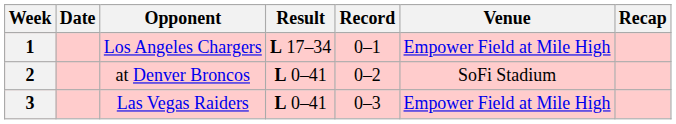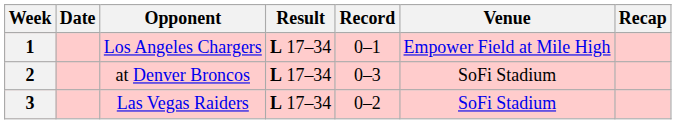(301, 75) L 0–41 -> (301, 75) L 17–34
(367, 75) 0–2 -> (367, 75) 0–3
(301, 103) L 0–41 -> (301, 103) L 17–34
(367, 103) 0–3 -> (367, 103) 0–2
(507, 103) Empower Field at Mile High -> (507, 103) SoFi Stadium
